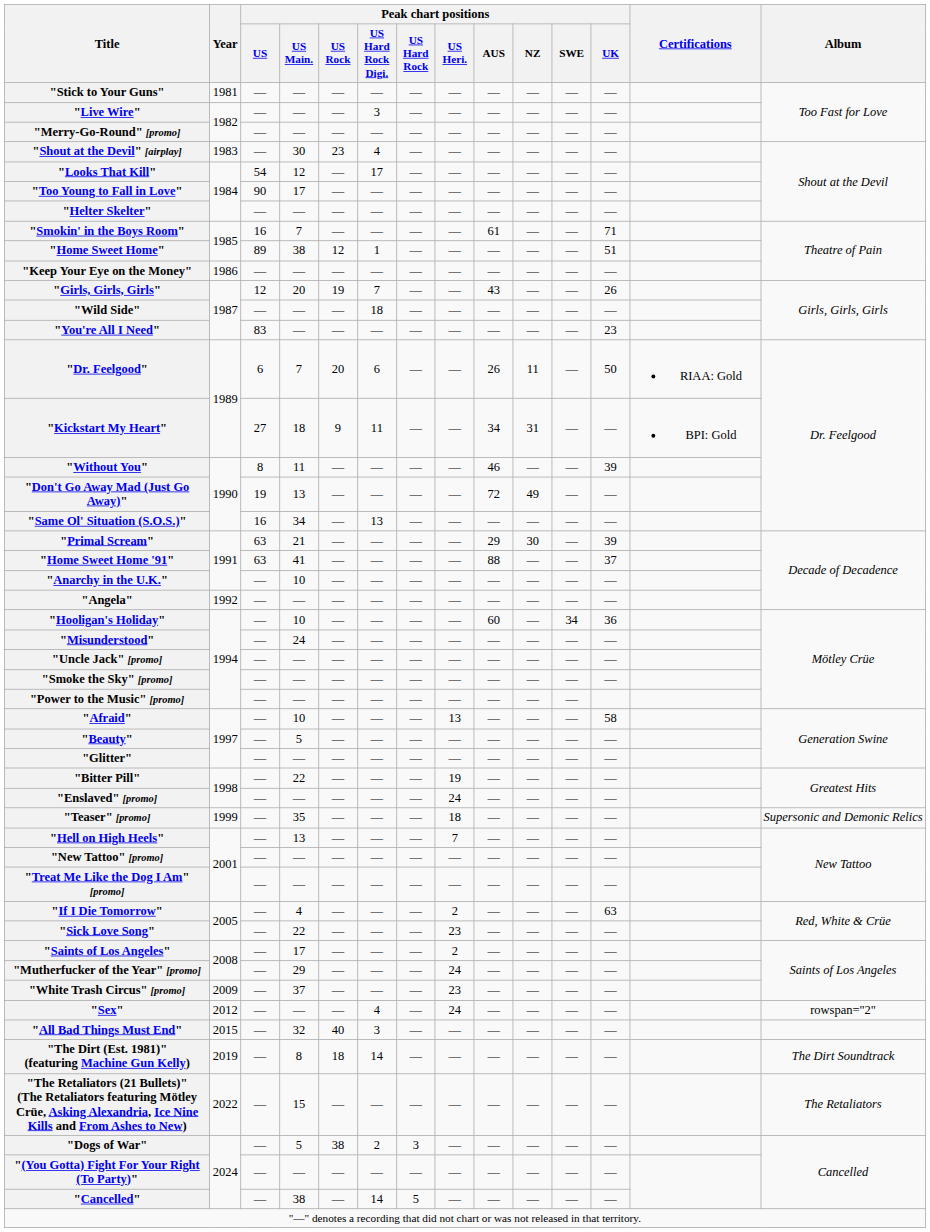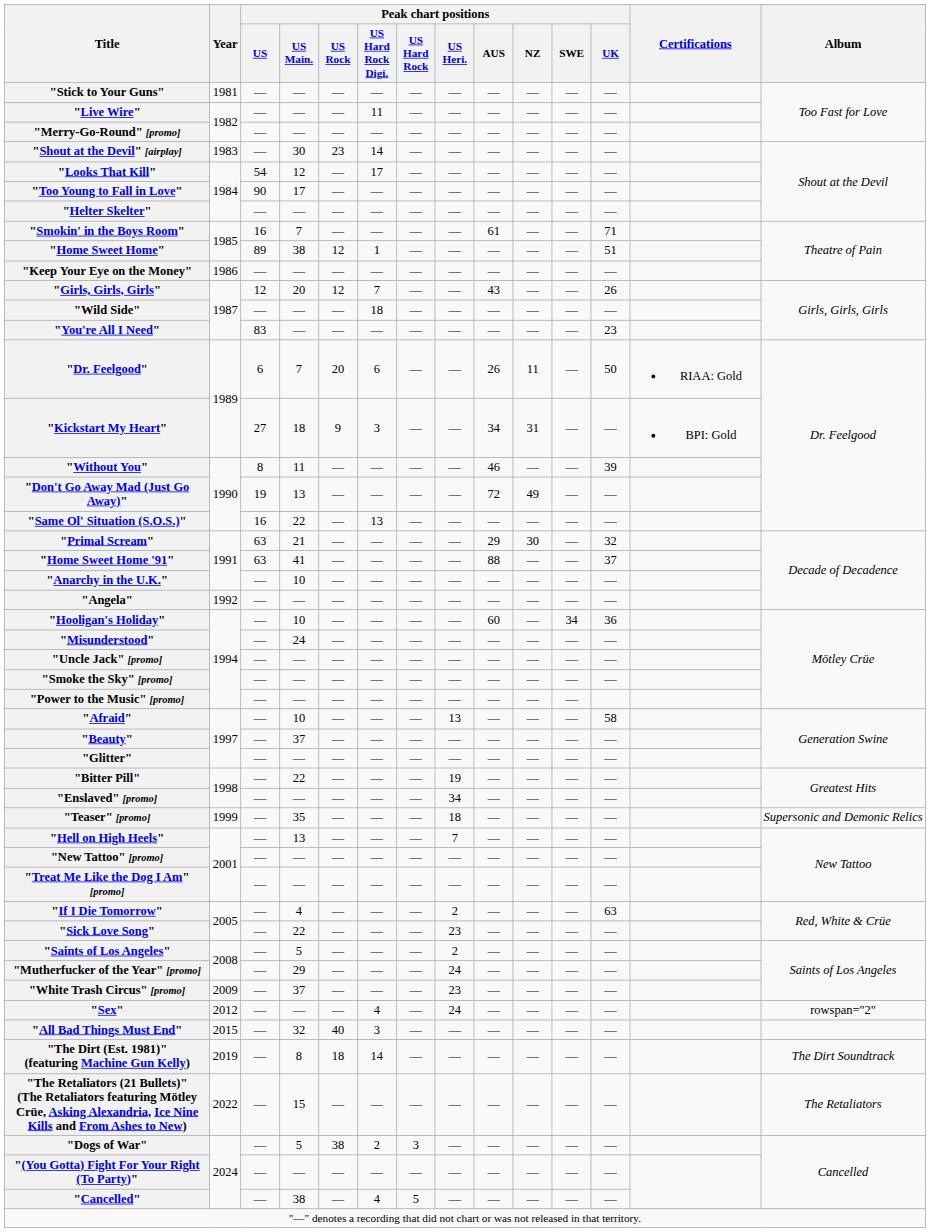(377, 112) 3 -> (377, 112) 11
(377, 151) 4 -> (377, 151) 14
(338, 290) 19 -> (338, 290) 12
(377, 428) 11 -> (377, 428) 3
(299, 521) 34 -> (299, 521) 22
(611, 540) 39 -> (611, 540) 32
(299, 738) 5 -> (299, 738) 37
(455, 798) 24 -> (455, 798) 34
(299, 950) 17 -> (299, 950) 5
(377, 1199) 14 -> (377, 1199) 4
